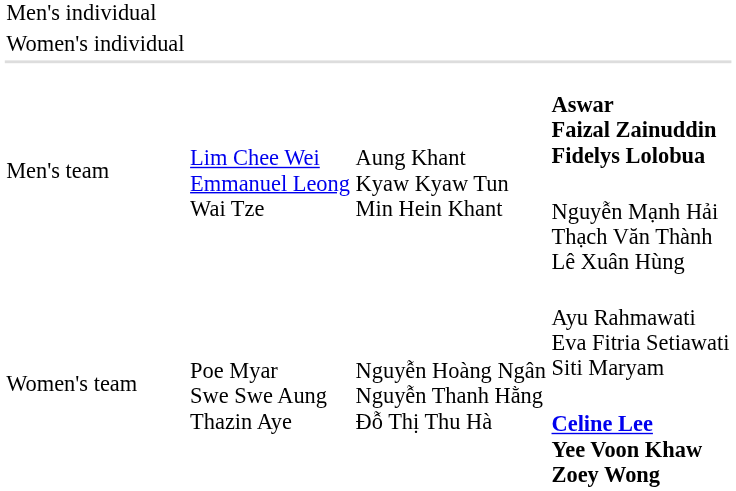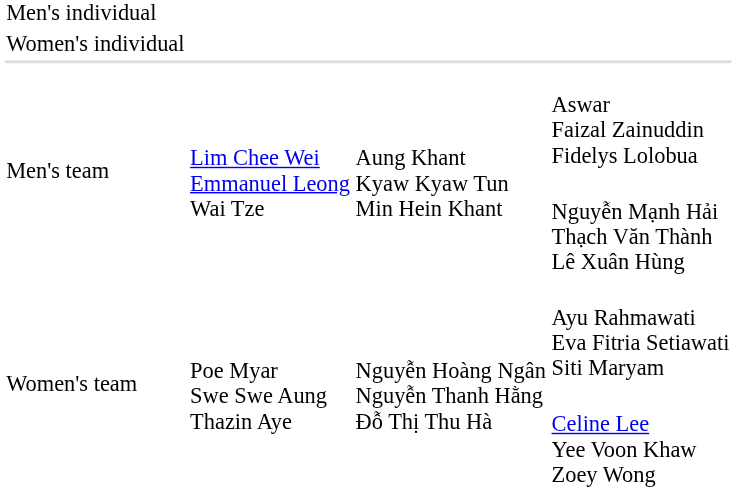(634, 130) bold -> (628, 130) normal
(627, 449) bold -> (624, 449) normal
